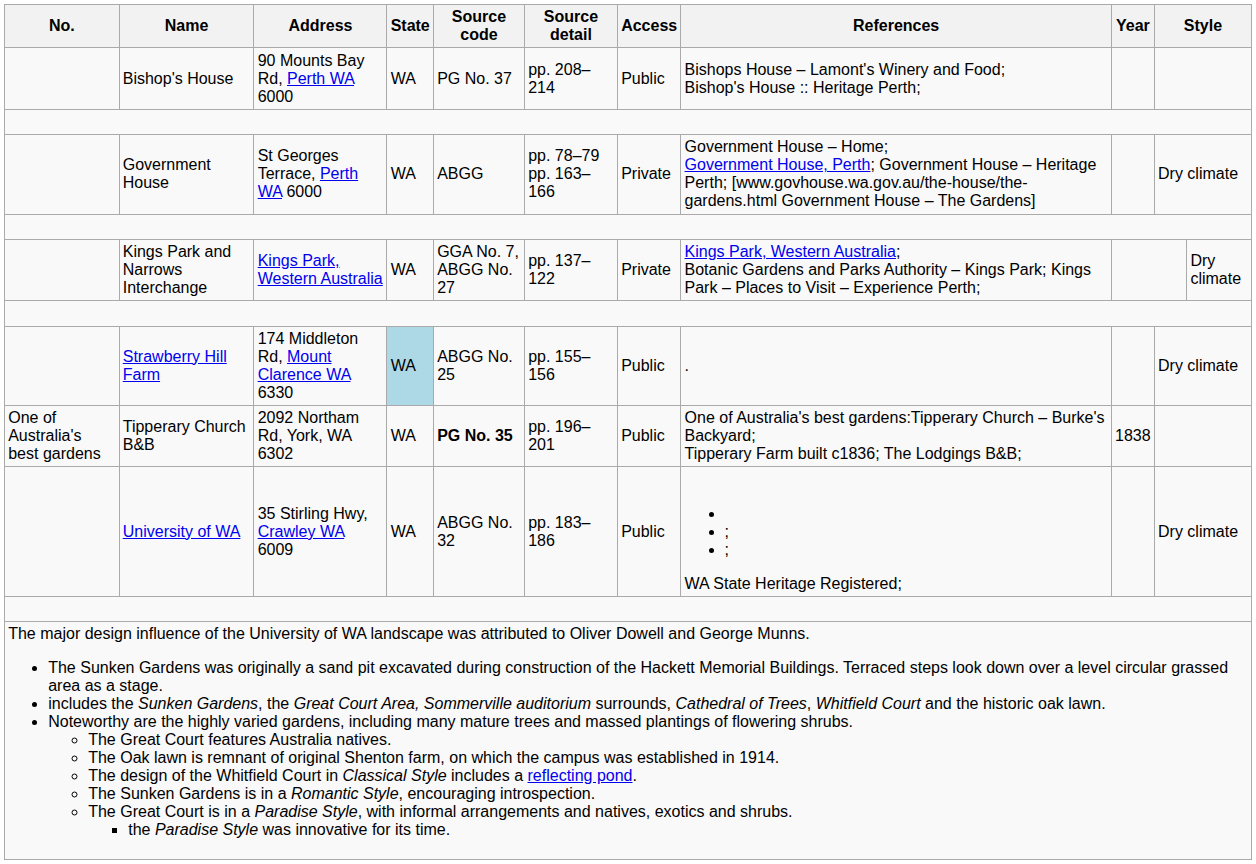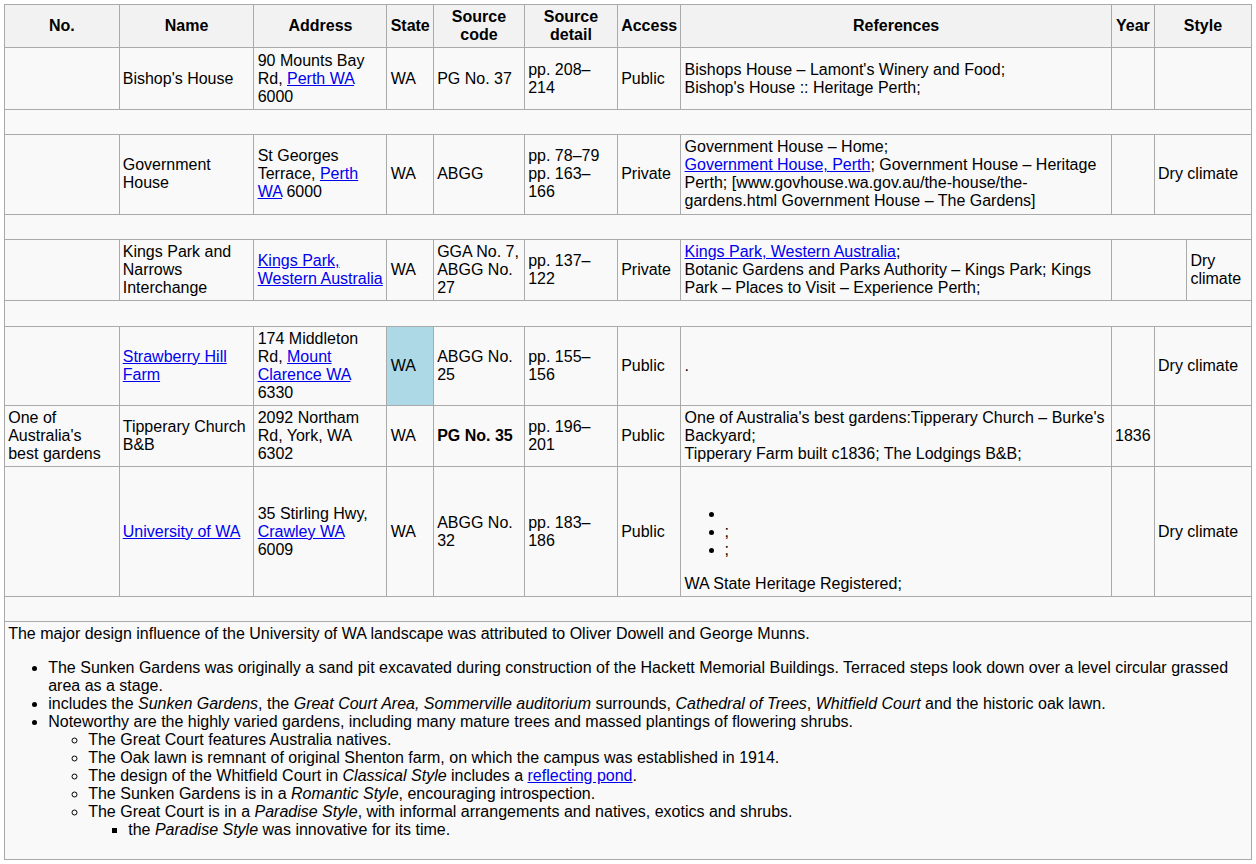(1133, 436) 1838 -> (1133, 436) 1836
